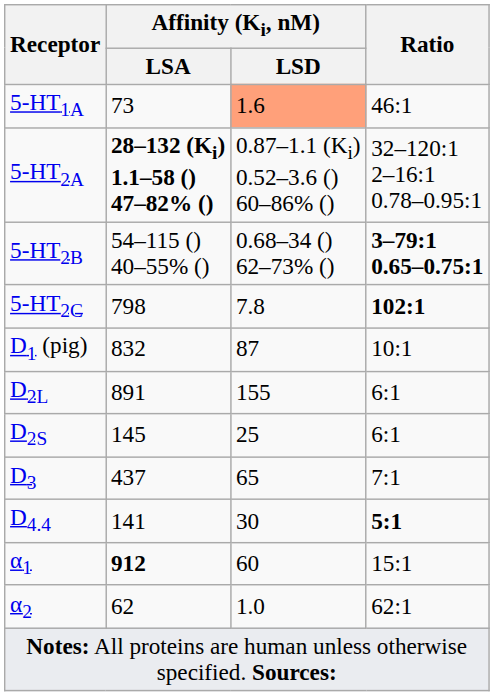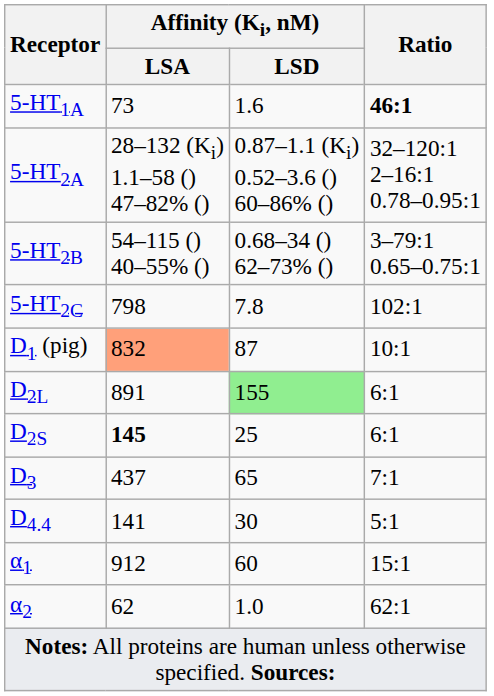(250, 105) lightsalmon background -> (249, 105) no background
(392, 105) normal -> (391, 105) bold
(168, 174) bold -> (167, 174) normal
(427, 253) bold -> (425, 253) normal
(398, 306) bold -> (396, 306) normal
(128, 349) no background -> (128, 349) lightsalmon background
(253, 392) no background -> (252, 392) lightgreen background
(128, 435) normal -> (128, 435) bold
(387, 520) bold -> (385, 520) normal
(128, 563) bold -> (128, 563) normal
